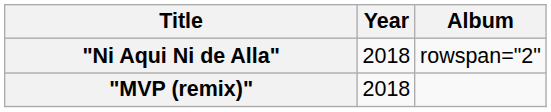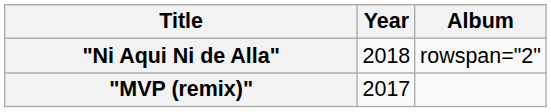(386, 89) 2018 -> (386, 89) 2017
